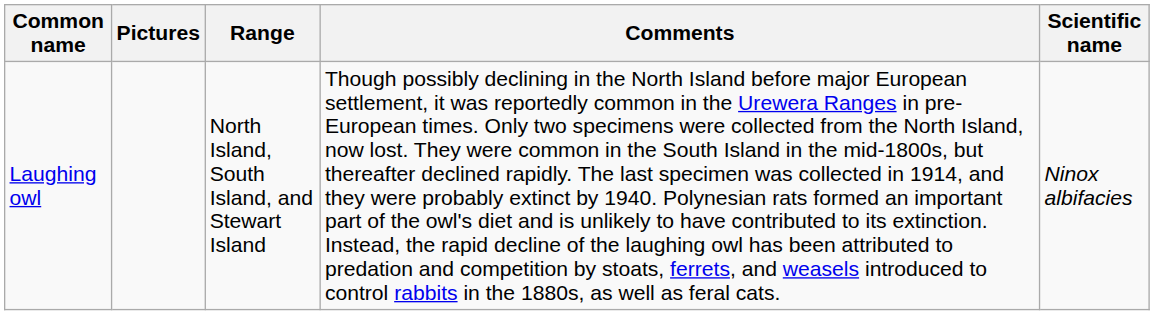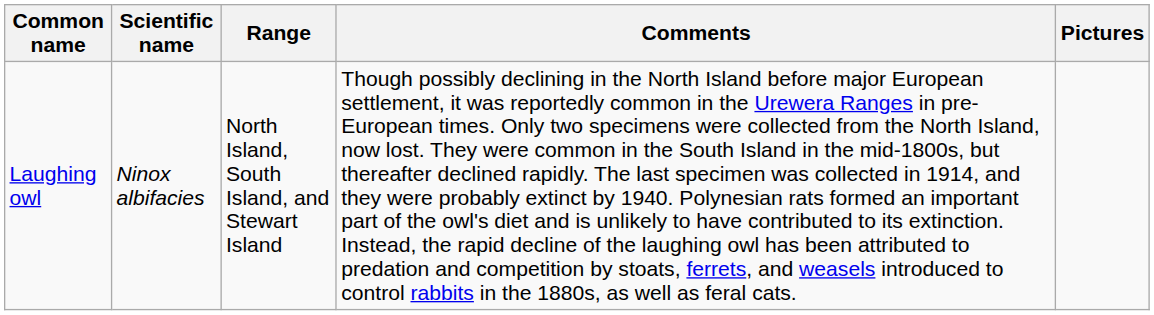columns swapped: (1094, 33) <-> (158, 33)
